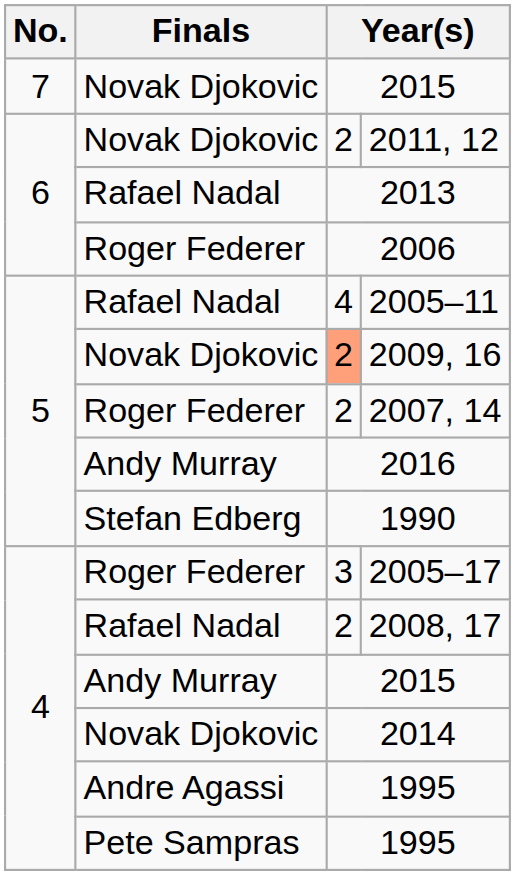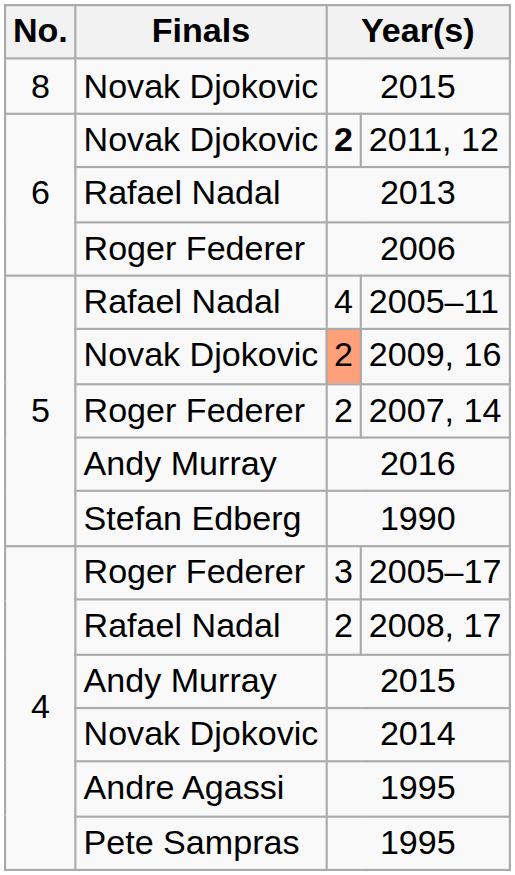(40, 85) 7 -> (40, 85) 8
(344, 139) normal -> (344, 139) bold
